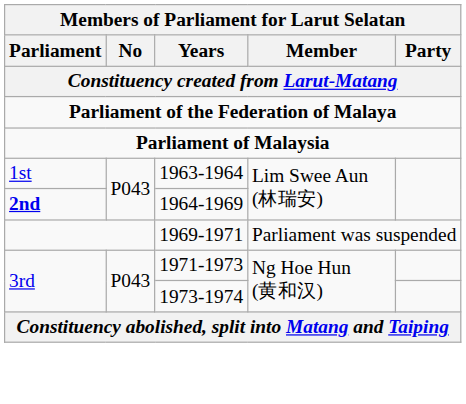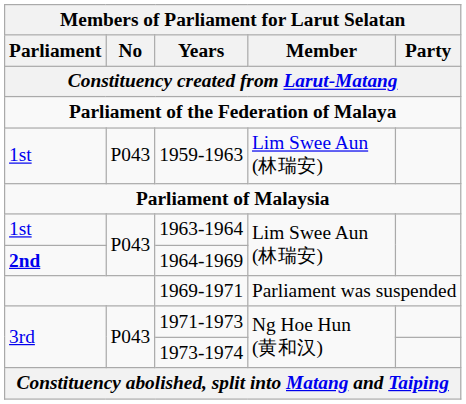+ row: (201, 155)
